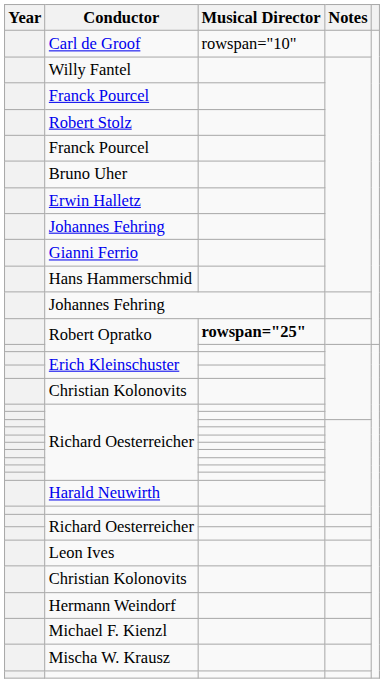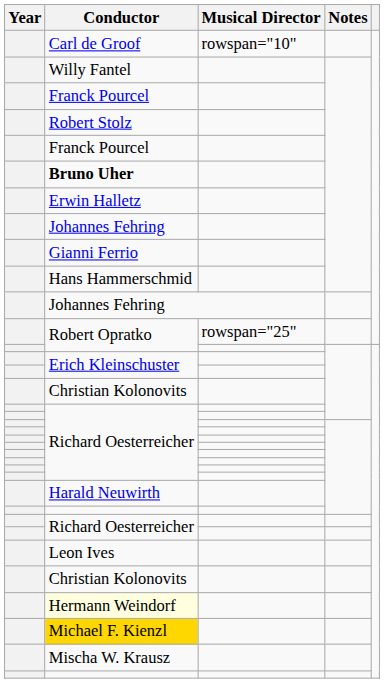(88, 174) normal -> (91, 174) bold
(254, 331) bold -> (249, 331) normal
(112, 605) no background -> (112, 605) lightyellow background
(108, 631) no background -> (108, 631) gold background
